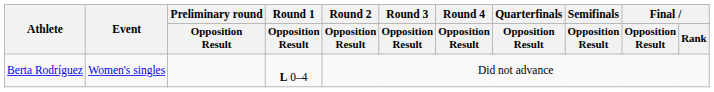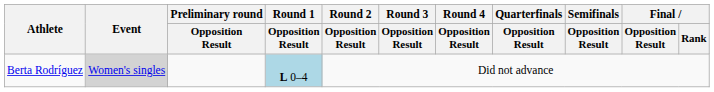(127, 70) no background -> (127, 70) lightgrey background
(294, 77) no background -> (294, 77) lightblue background
